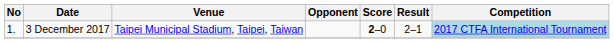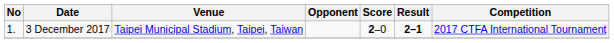(413, 29) normal -> (413, 29) bold
(520, 29) lightblue background -> (520, 29) no background
